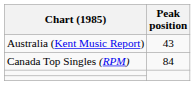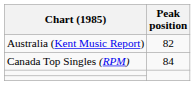(168, 43) 43 -> (168, 43) 82
